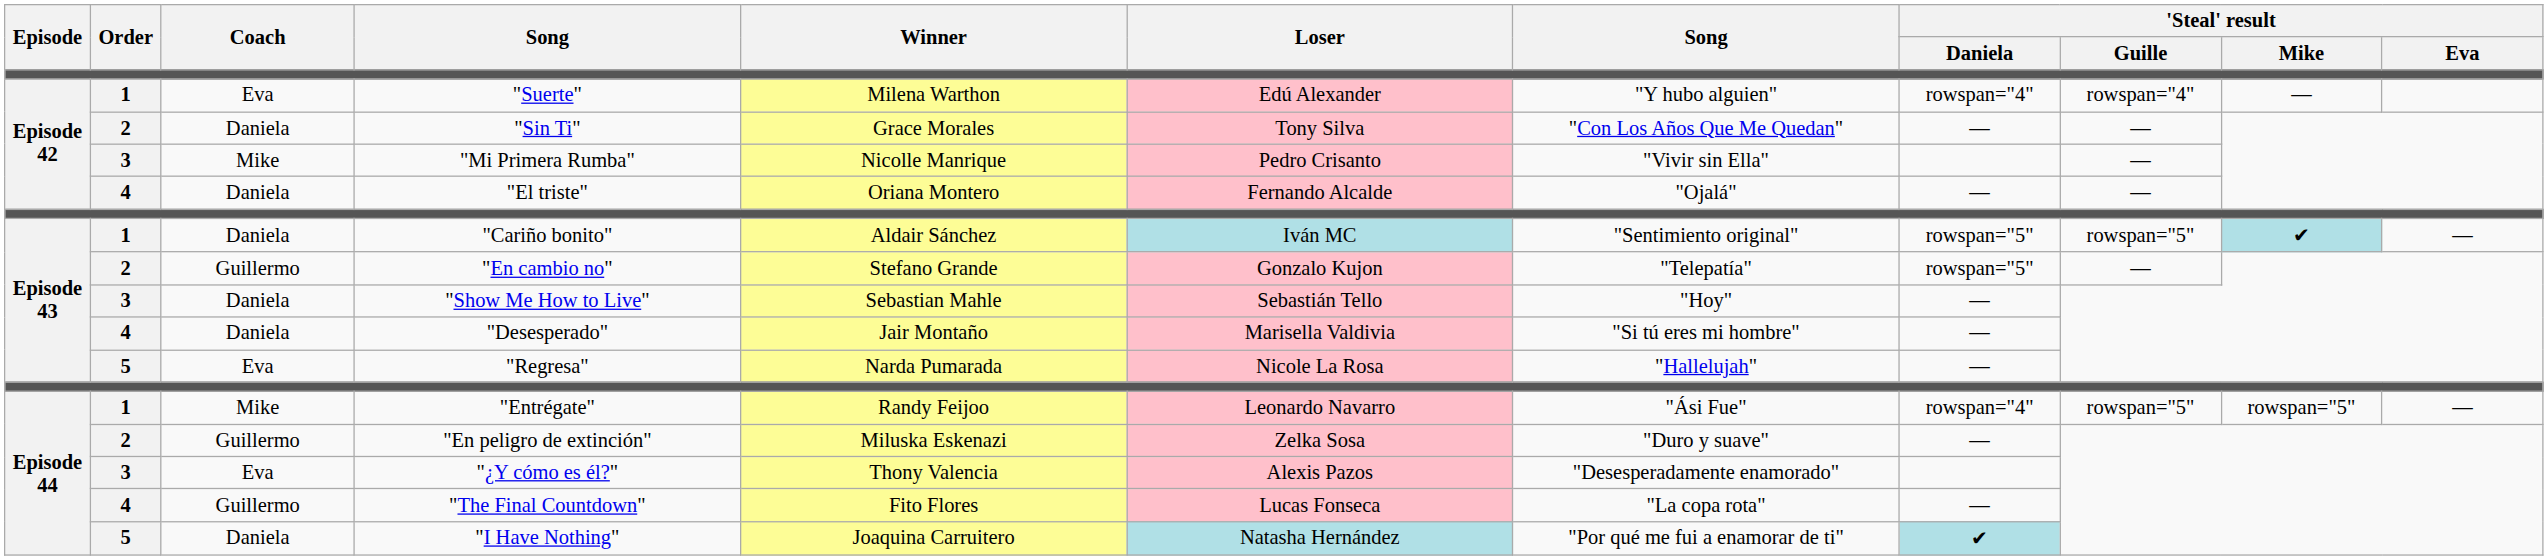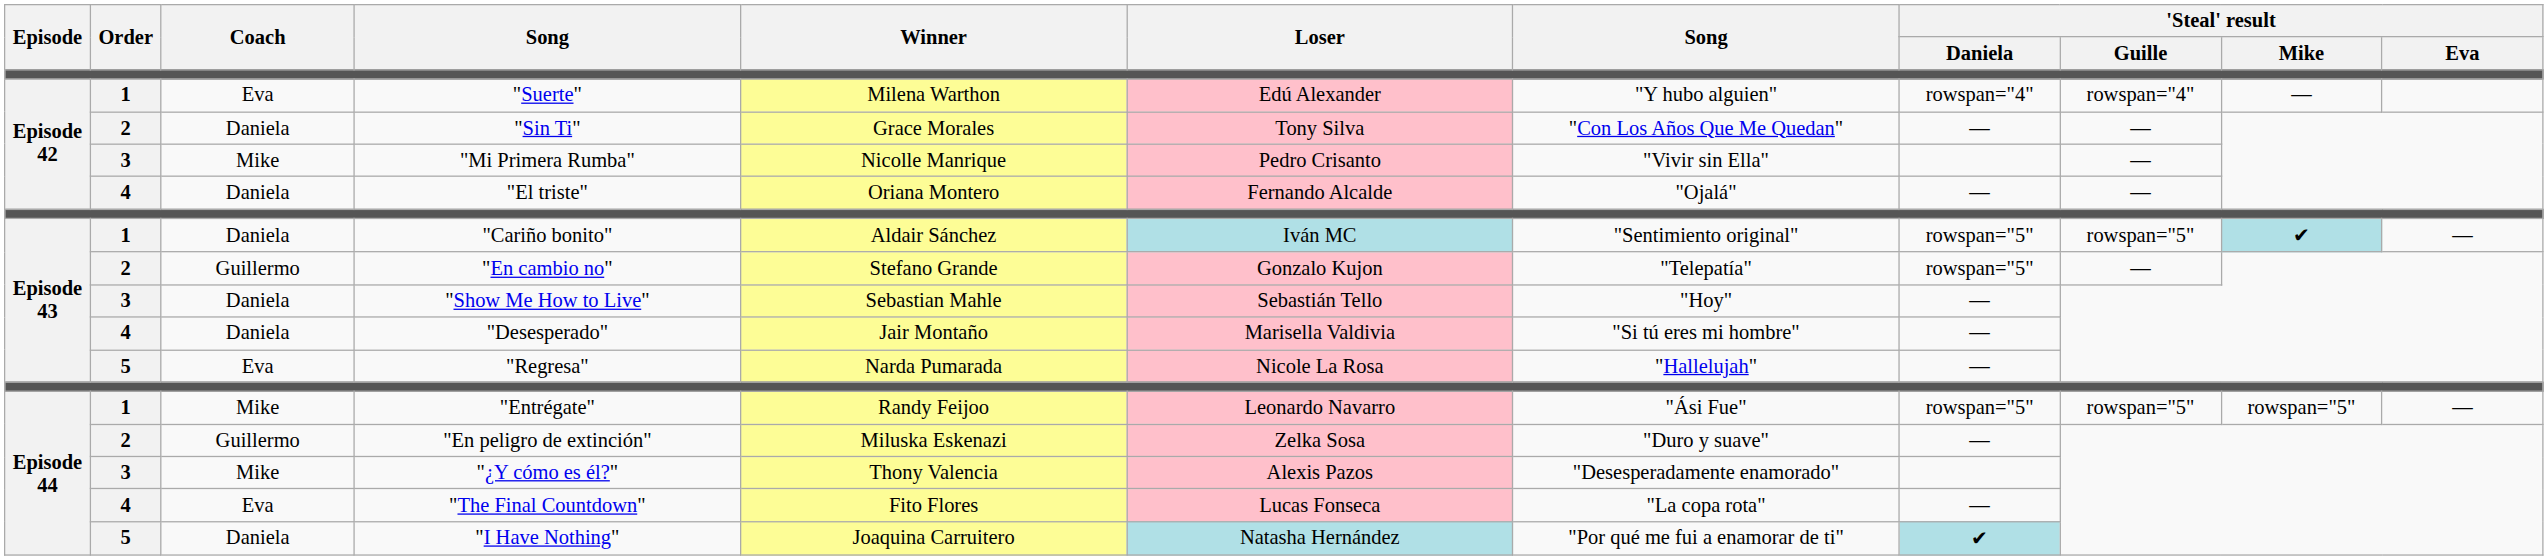(1980, 407) rowspan="4" -> (1980, 407) rowspan="5"
(258, 472) Eva -> (258, 472) Mike
(258, 505) Guillermo -> (258, 505) Eva
